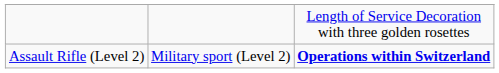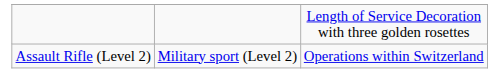(394, 56) bold -> (394, 56) normal
